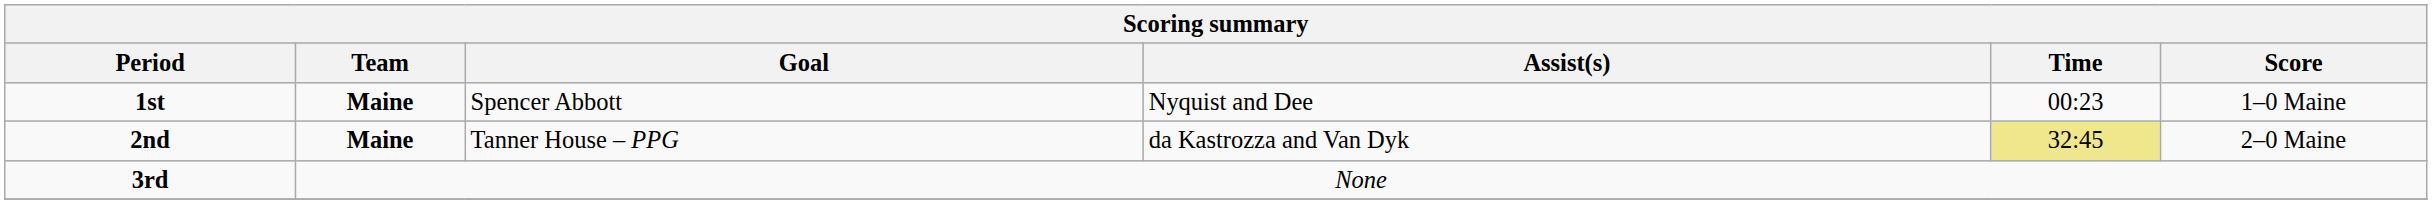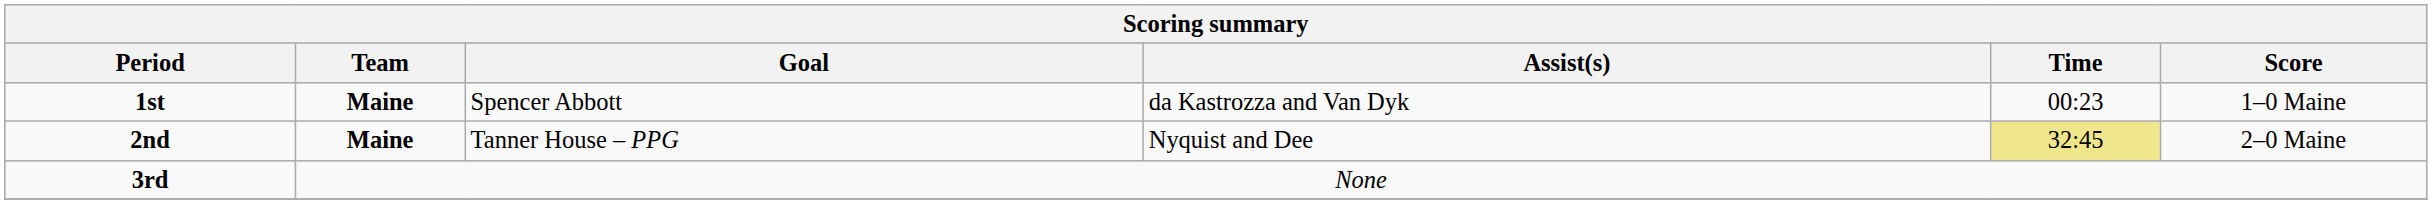(1231, 101) Nyquist and Dee -> (1279, 101) da Kastrozza and Van Dyk
(1279, 140) da Kastrozza and Van Dyk -> (1231, 140) Nyquist and Dee
